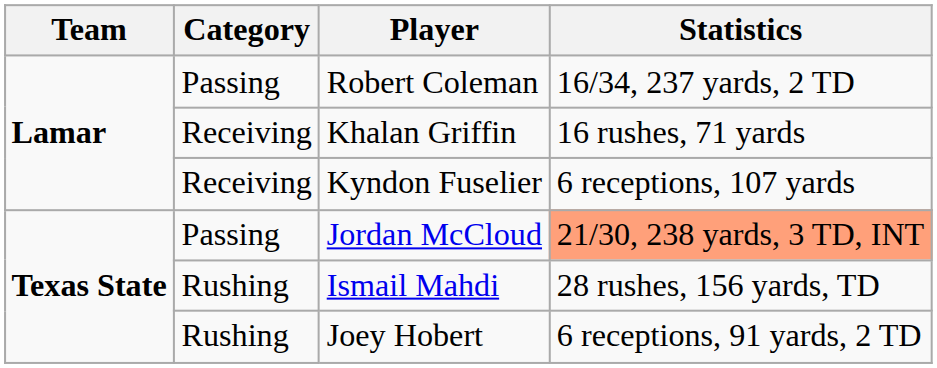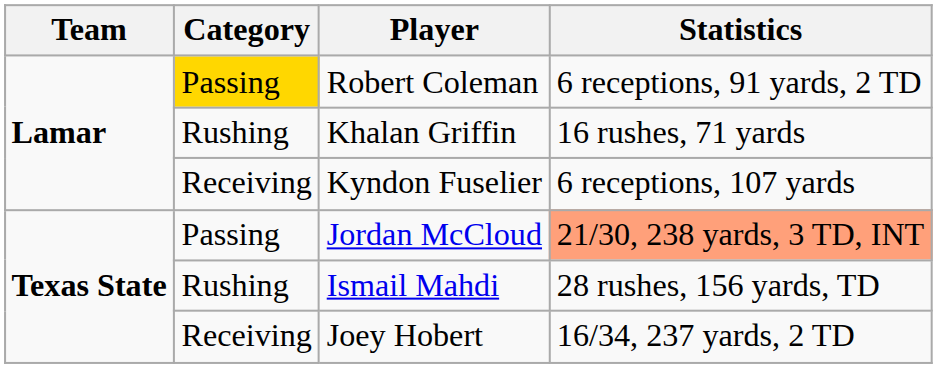(231, 81) no background -> (231, 81) gold background
(706, 81) 16/34, 237 yards, 2 TD -> (739, 81) 6 receptions, 91 yards, 2 TD
(247, 132) Receiving -> (235, 132) Rushing
(235, 336) Rushing -> (247, 336) Receiving
(739, 336) 6 receptions, 91 yards, 2 TD -> (706, 336) 16/34, 237 yards, 2 TD
